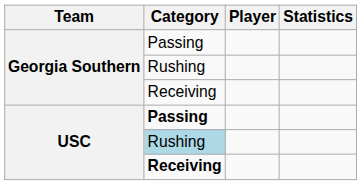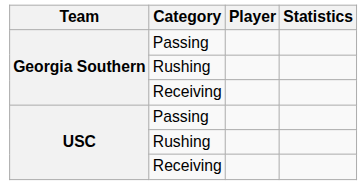(178, 117) bold -> (181, 117) normal
(176, 141) lightblue background -> (182, 141) no background
(185, 166) bold -> (187, 166) normal
